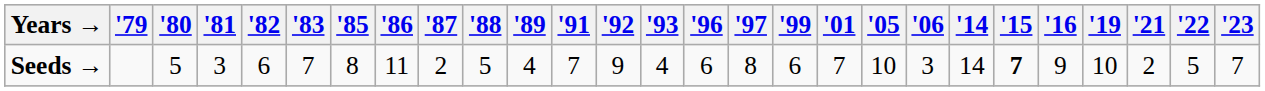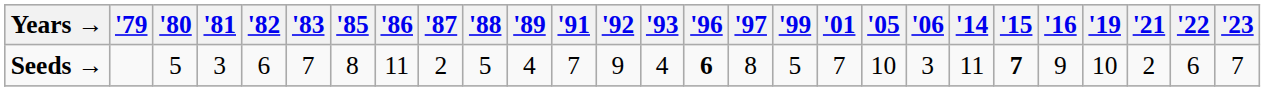(706, 65) normal -> (706, 65) bold
(795, 65) 6 -> (795, 65) 5
(972, 65) 14 -> (972, 65) 11
(1193, 65) 5 -> (1193, 65) 6
